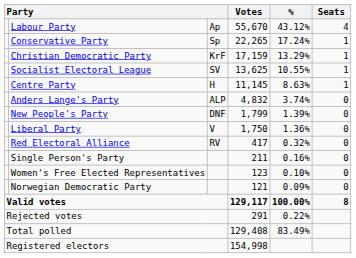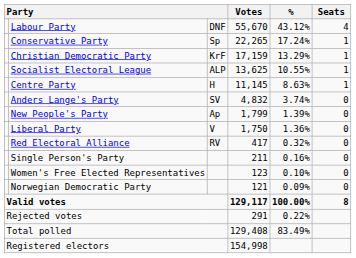(215, 26) Ap -> (218, 26) DNF
(215, 70) SV -> (218, 70) ALP
(218, 99) ALP -> (215, 99) SV
(218, 114) DNF -> (215, 114) Ap
